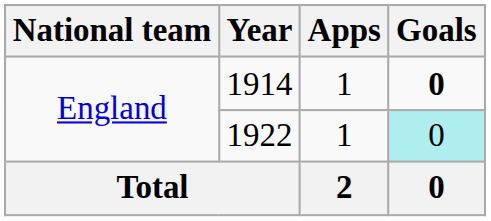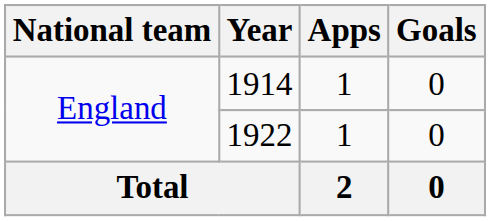(436, 82) bold -> (436, 82) normal
(436, 135) paleturquoise background -> (436, 135) no background
